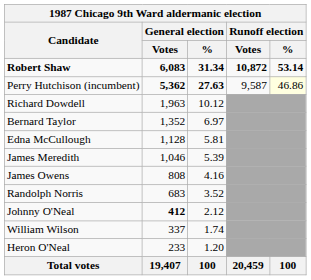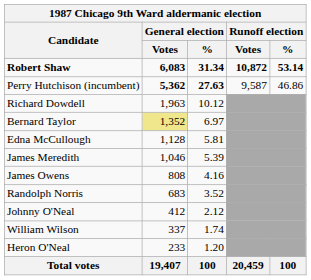(290, 85) lightyellow background -> (290, 85) no background
(172, 121) no background -> (172, 121) khaki background
(177, 211) bold -> (177, 211) normal
